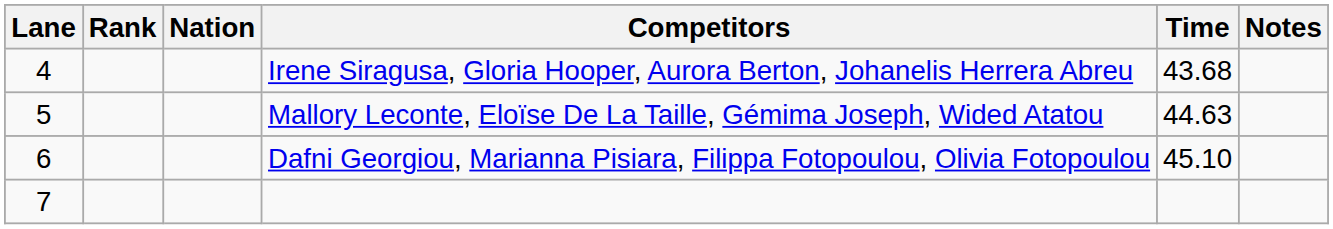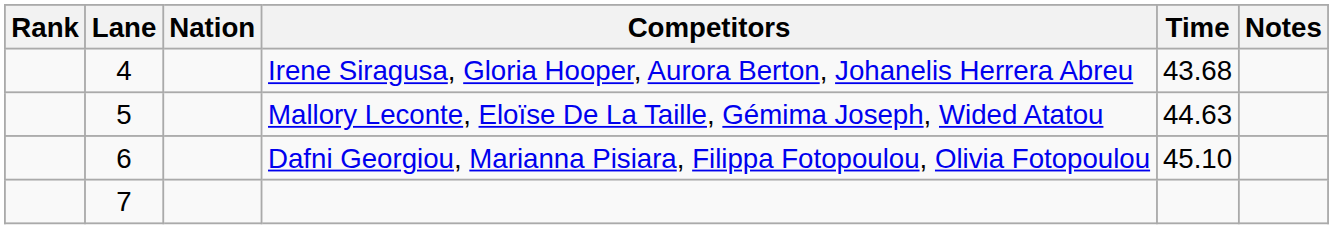columns swapped: (123, 27) <-> (44, 27)
